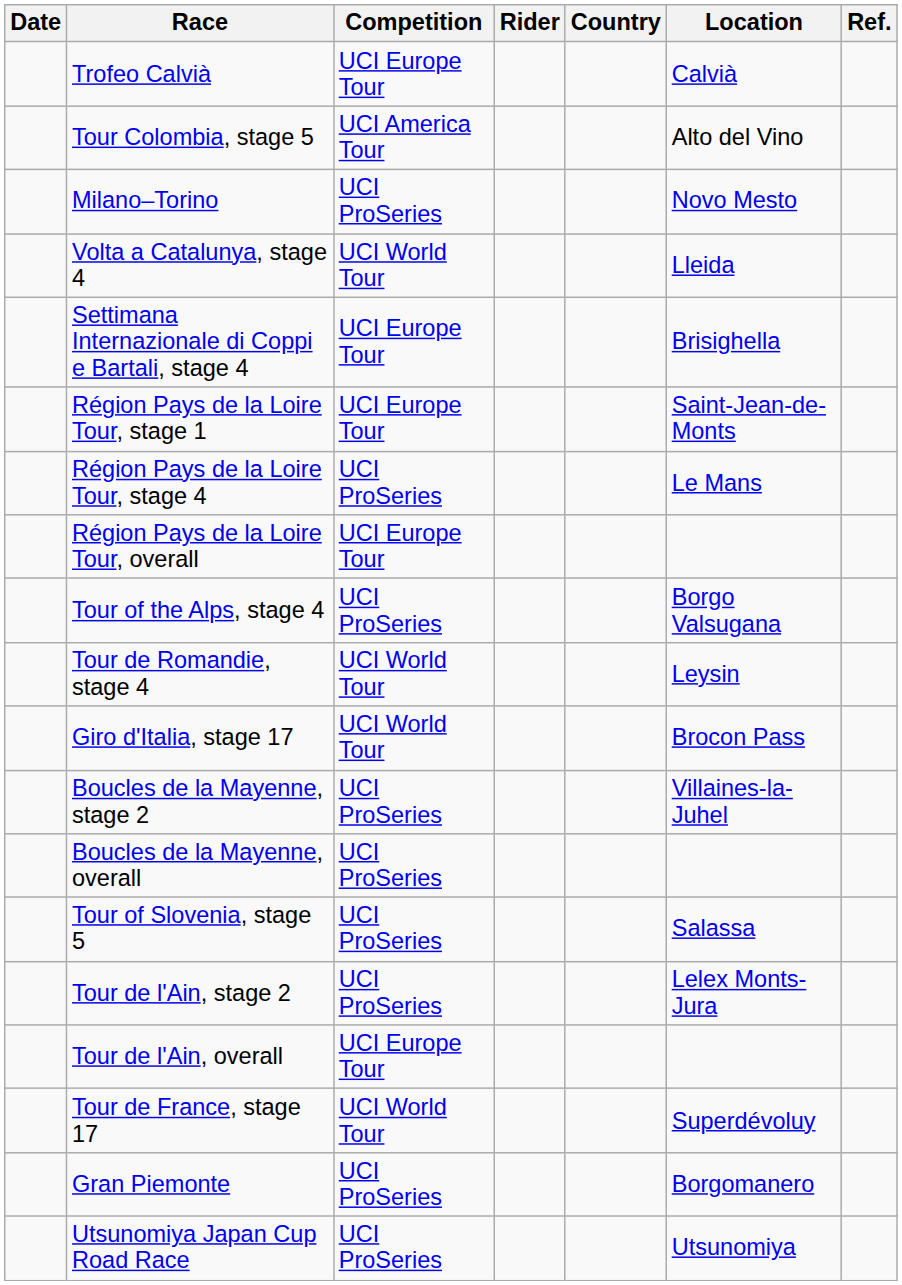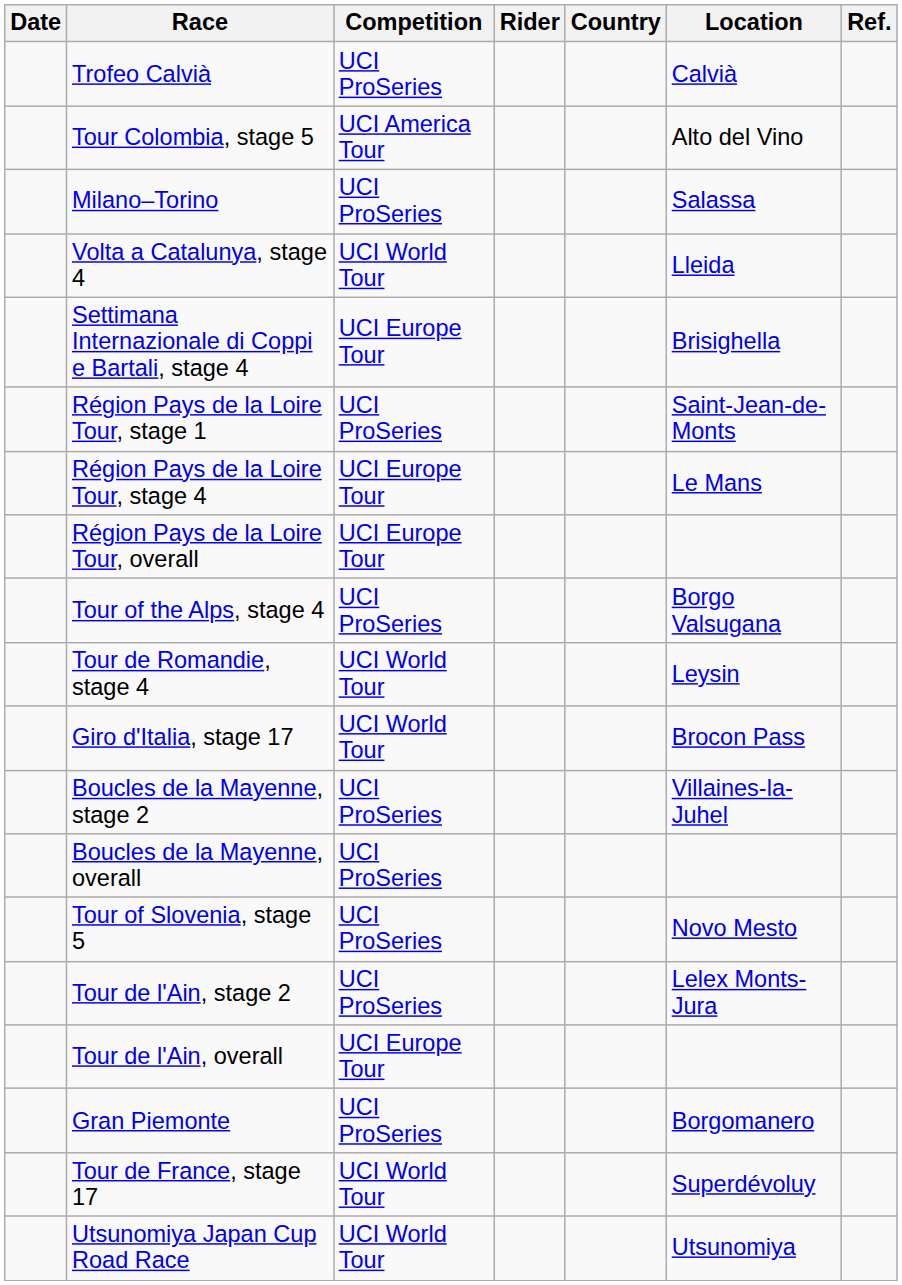(400, 73) UCI Europe Tour -> (390, 73) UCI ProSeries
(734, 201) Novo Mesto -> (714, 201) Salassa
(400, 418) UCI Europe Tour -> (390, 418) UCI ProSeries
(390, 482) UCI ProSeries -> (400, 482) UCI Europe Tour
(714, 929) Salassa -> (734, 929) Novo Mesto
rows swapped: (186, 1120) <-> (151, 1184)
(390, 1247) UCI ProSeries -> (393, 1247) UCI World Tour
